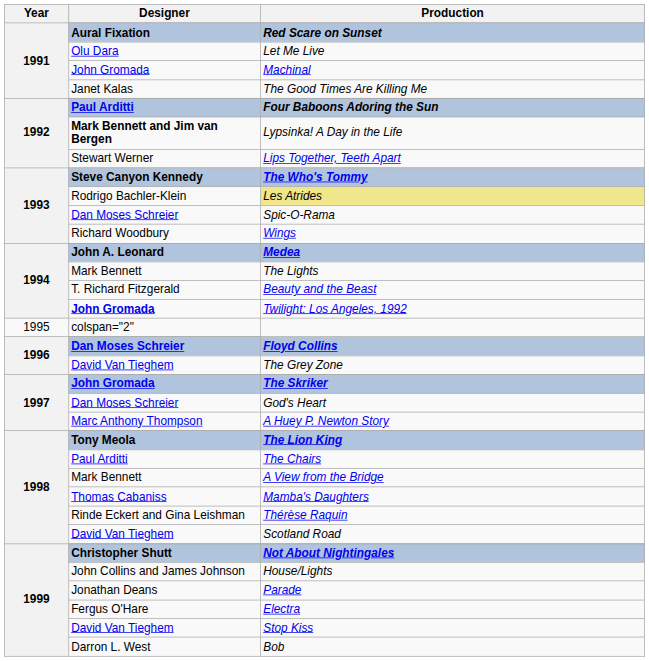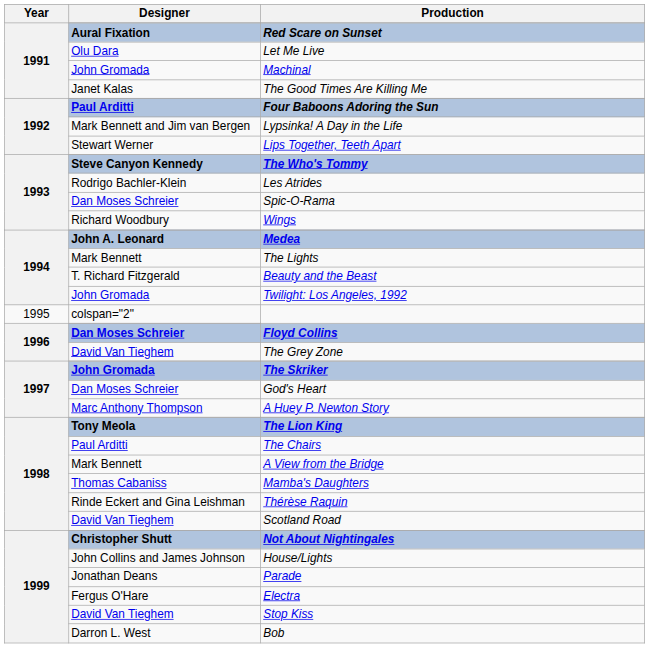(144, 133) bold -> (161, 126) normal
(293, 196) khaki background -> (293, 182) no background
(113, 308) bold -> (110, 295) normal
